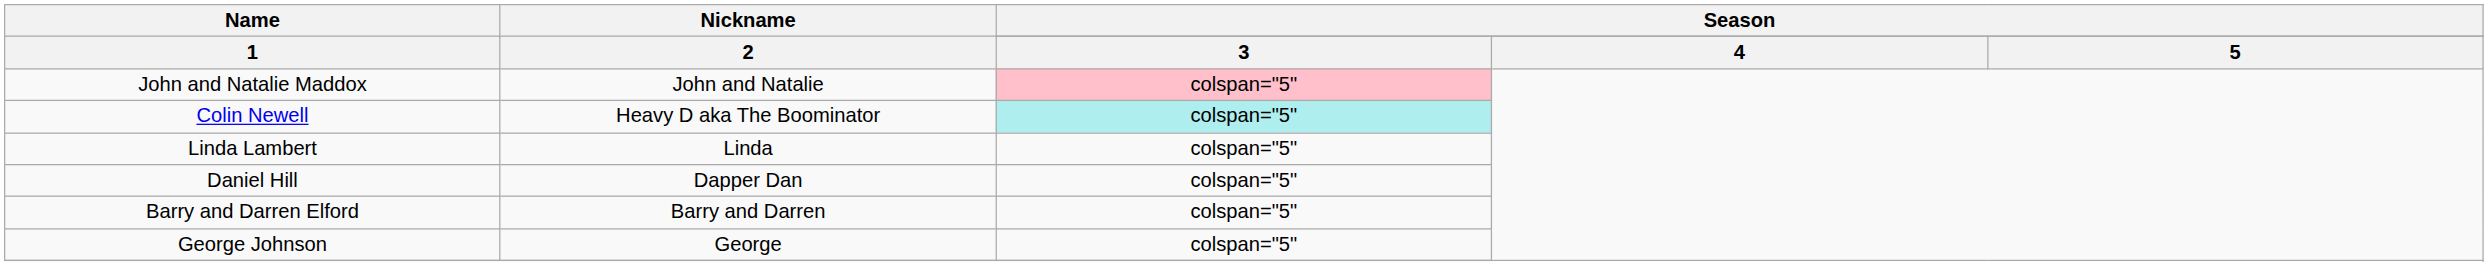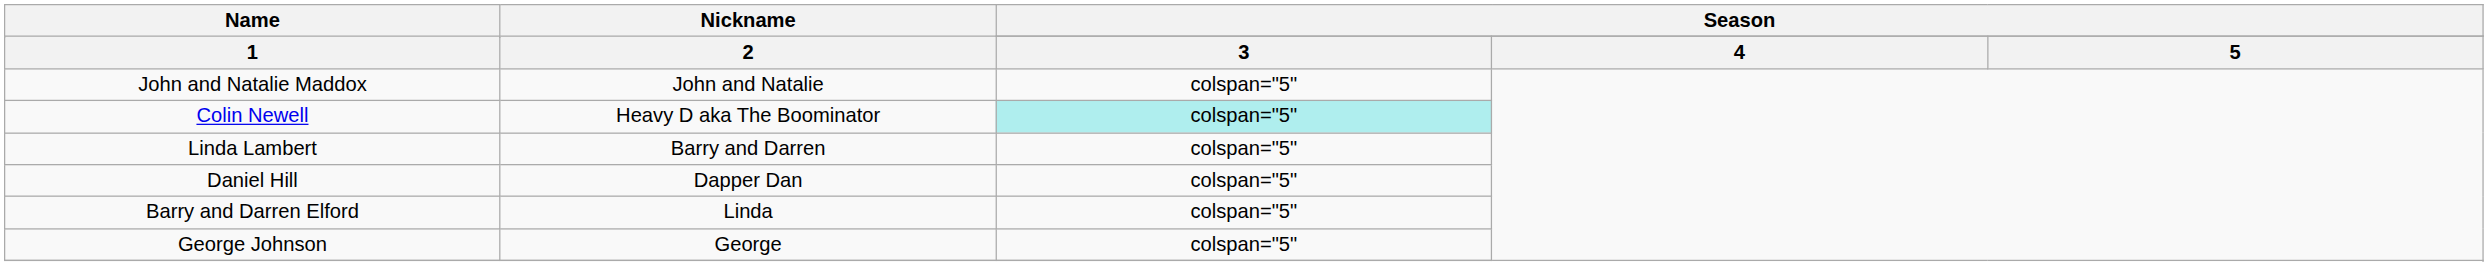(1244, 84) pink background -> (1244, 84) no background
(748, 148) Linda -> (748, 148) Barry and Darren
(748, 212) Barry and Darren -> (748, 212) Linda
